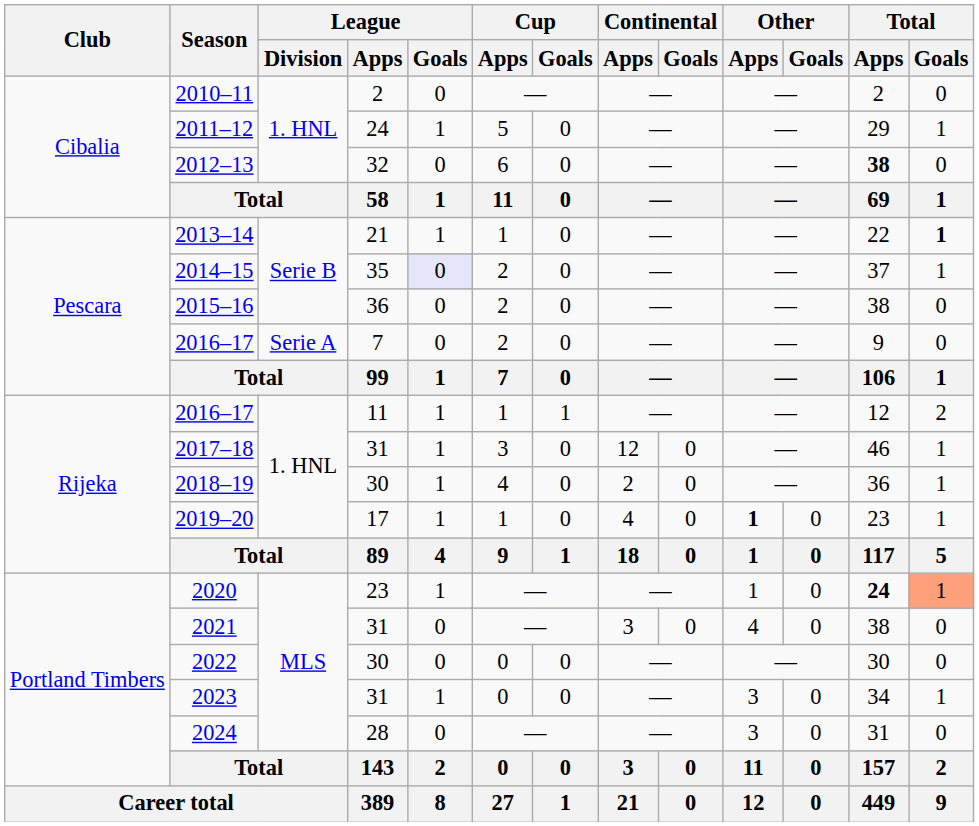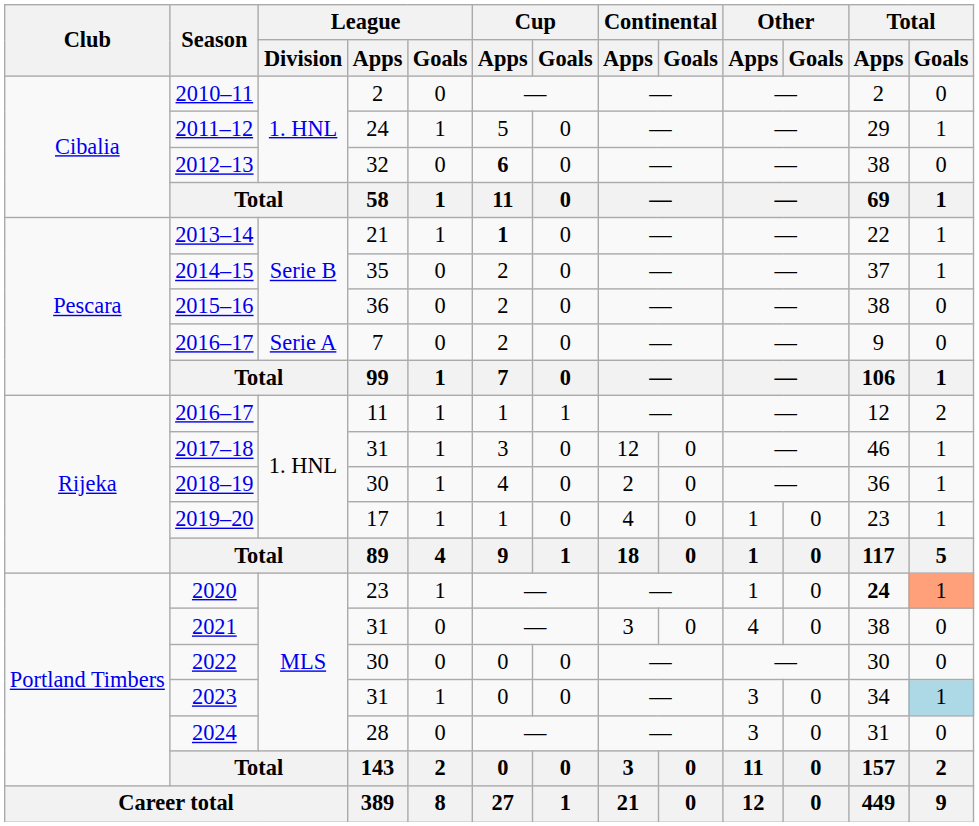(503, 164) normal -> (503, 164) bold
(878, 164) bold -> (878, 164) normal
(503, 235) normal -> (503, 235) bold
(941, 235) bold -> (941, 235) normal
(440, 270) lavender background -> (440, 270) no background
(753, 519) bold -> (753, 519) normal
(941, 697) no background -> (941, 697) lightblue background
